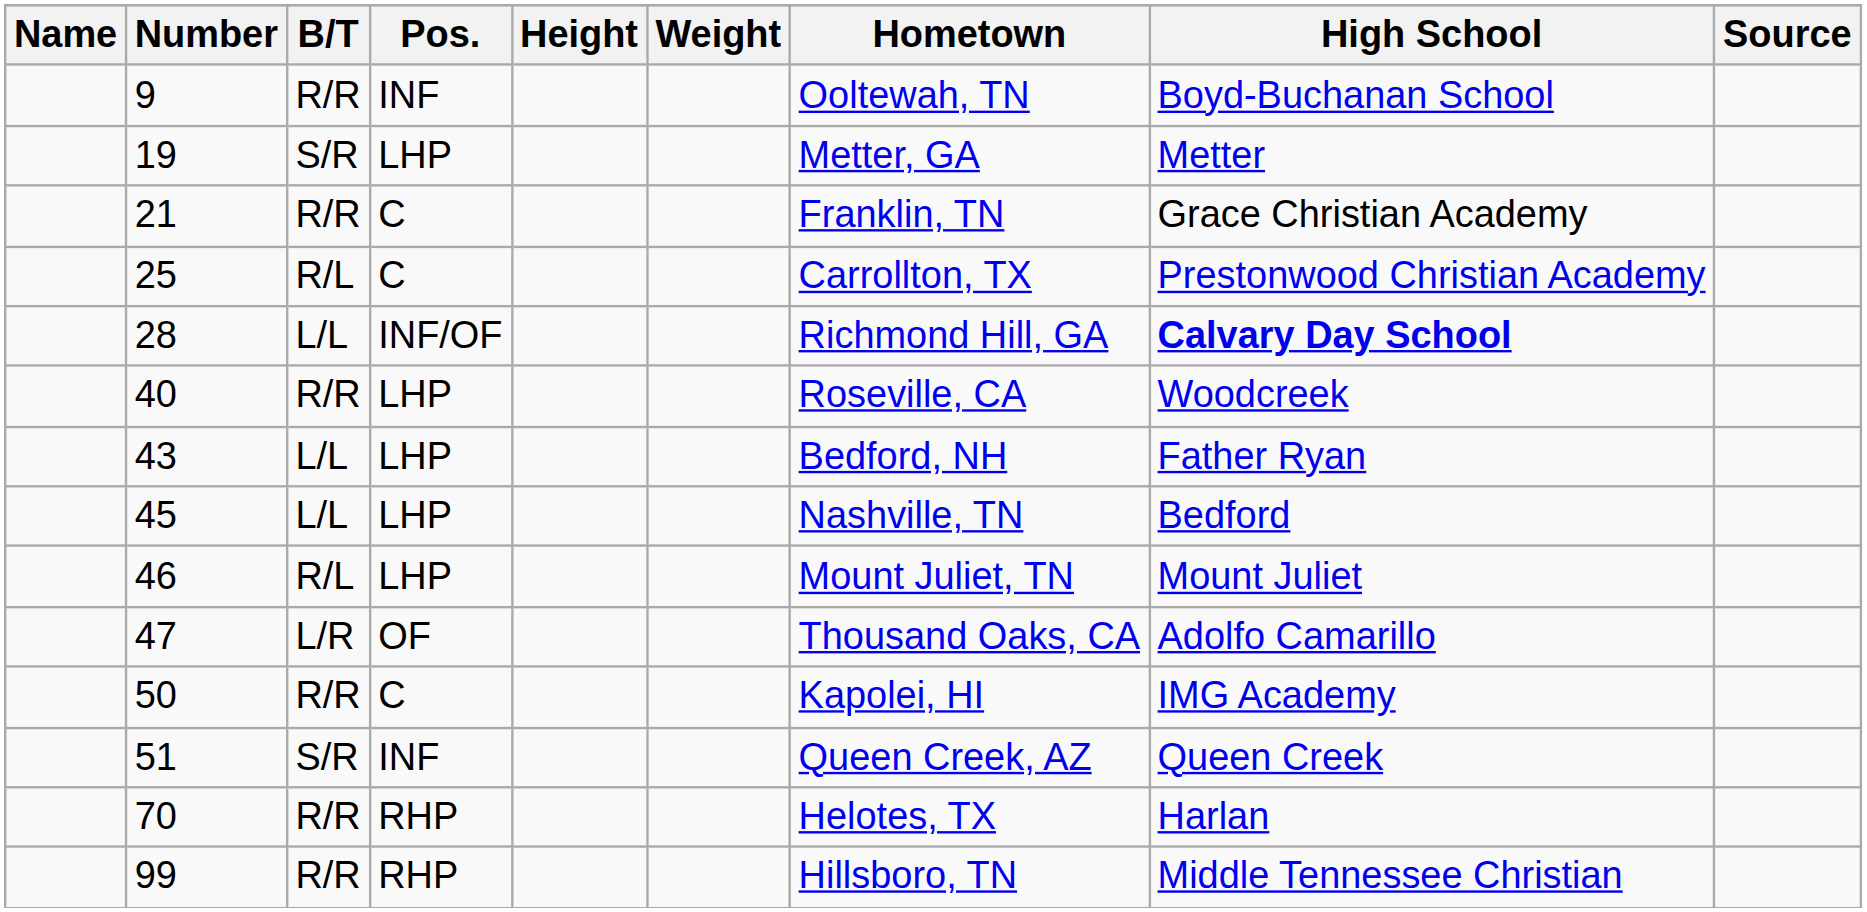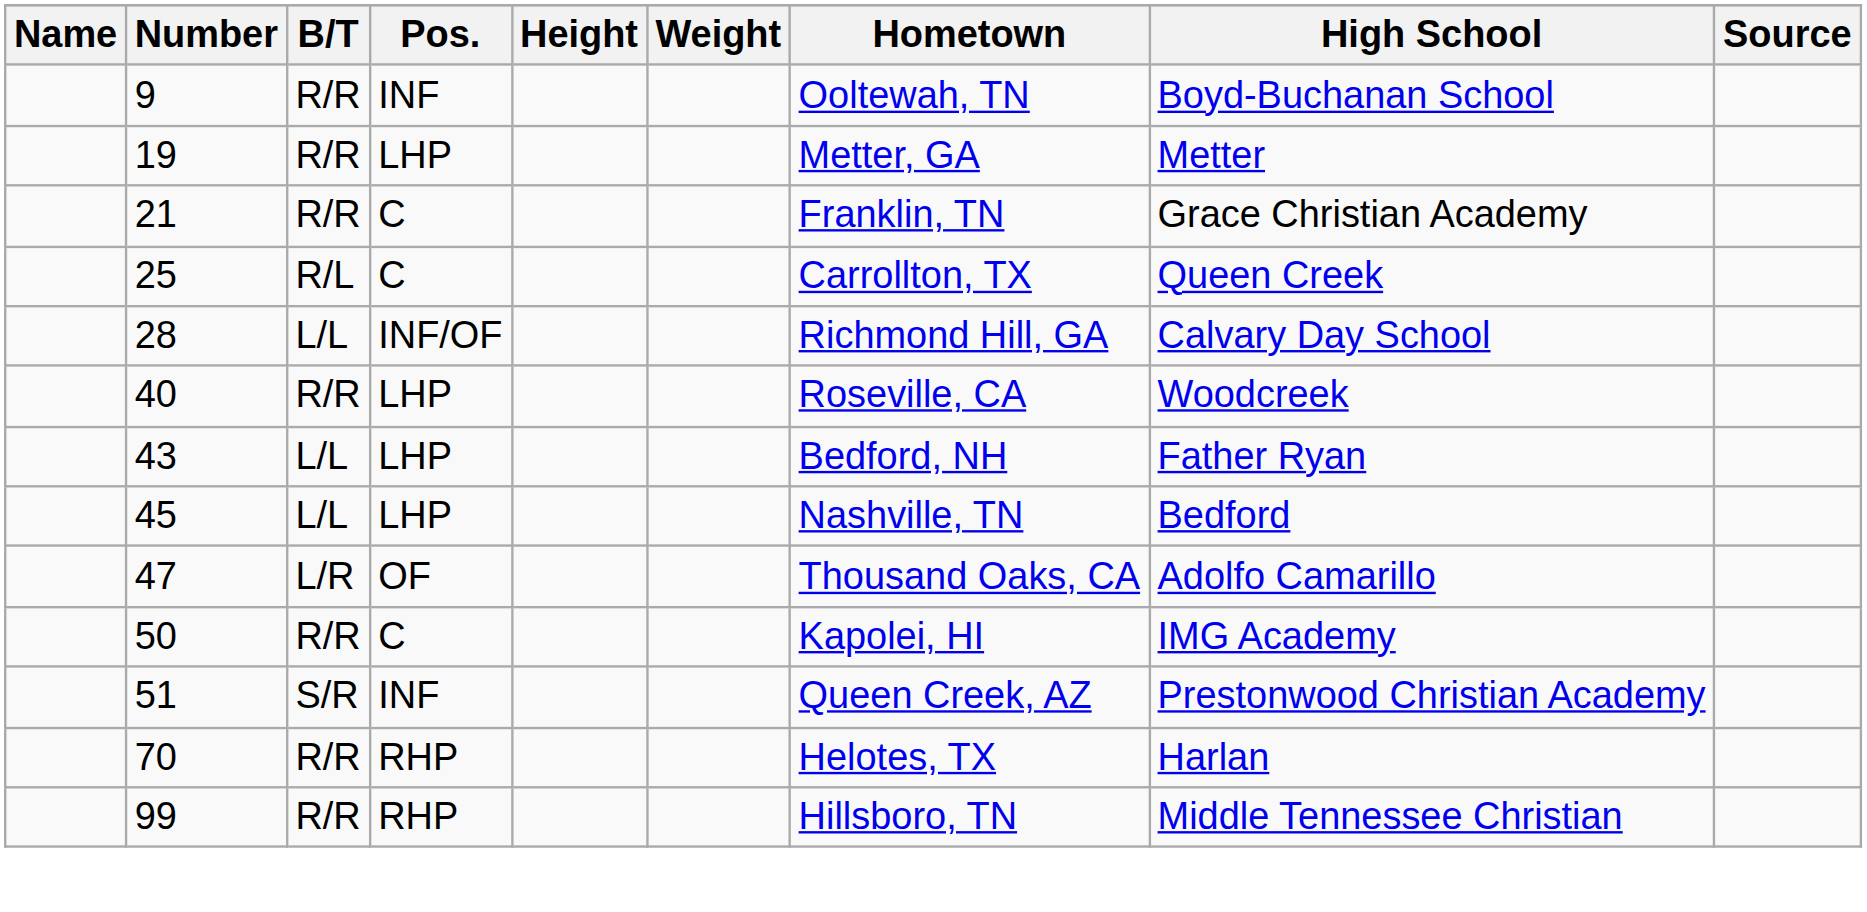(327, 154) S/R -> (328, 154) R/R
(1432, 275) Prestonwood Christian Academy -> (1270, 275) Queen Creek
(1335, 335) bold -> (1324, 335) normal
- row: (156, 575)
(1270, 756) Queen Creek -> (1432, 696) Prestonwood Christian Academy
